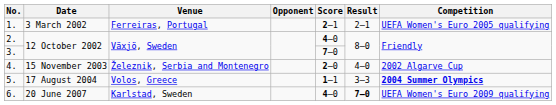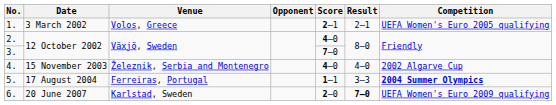(159, 25) Ferreiras, Portugal -> (144, 25) Volos, Greece
(330, 66) 2–0 -> (330, 66) 4–0
(144, 80) Volos, Greece -> (159, 80) Ferreiras, Portugal
(330, 94) 4–0 -> (330, 94) 2–0
